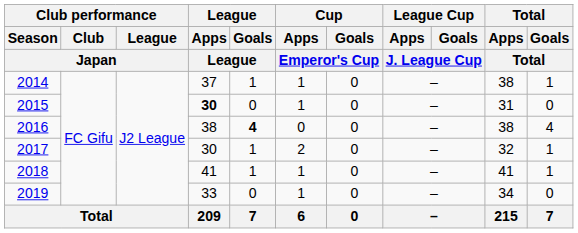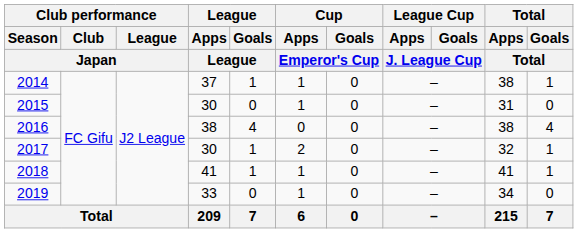(209, 104) bold -> (209, 104) normal
(253, 127) bold -> (253, 127) normal
